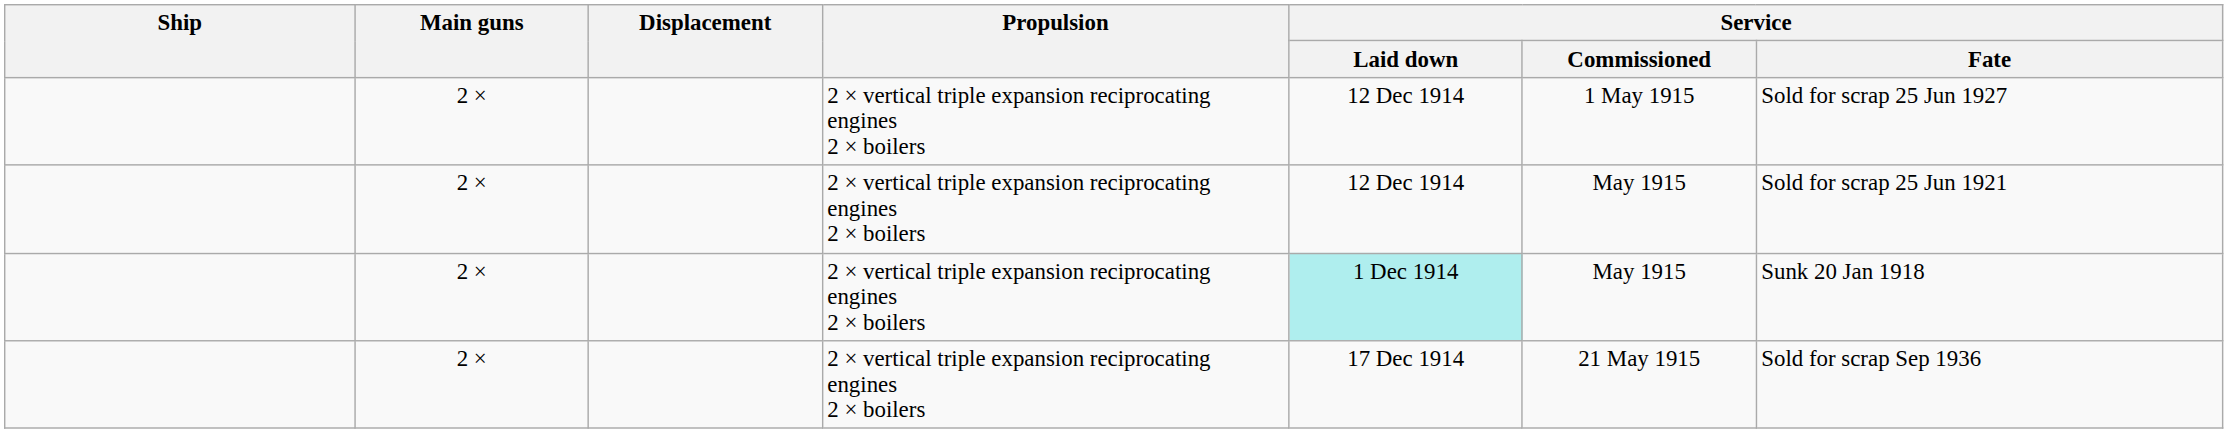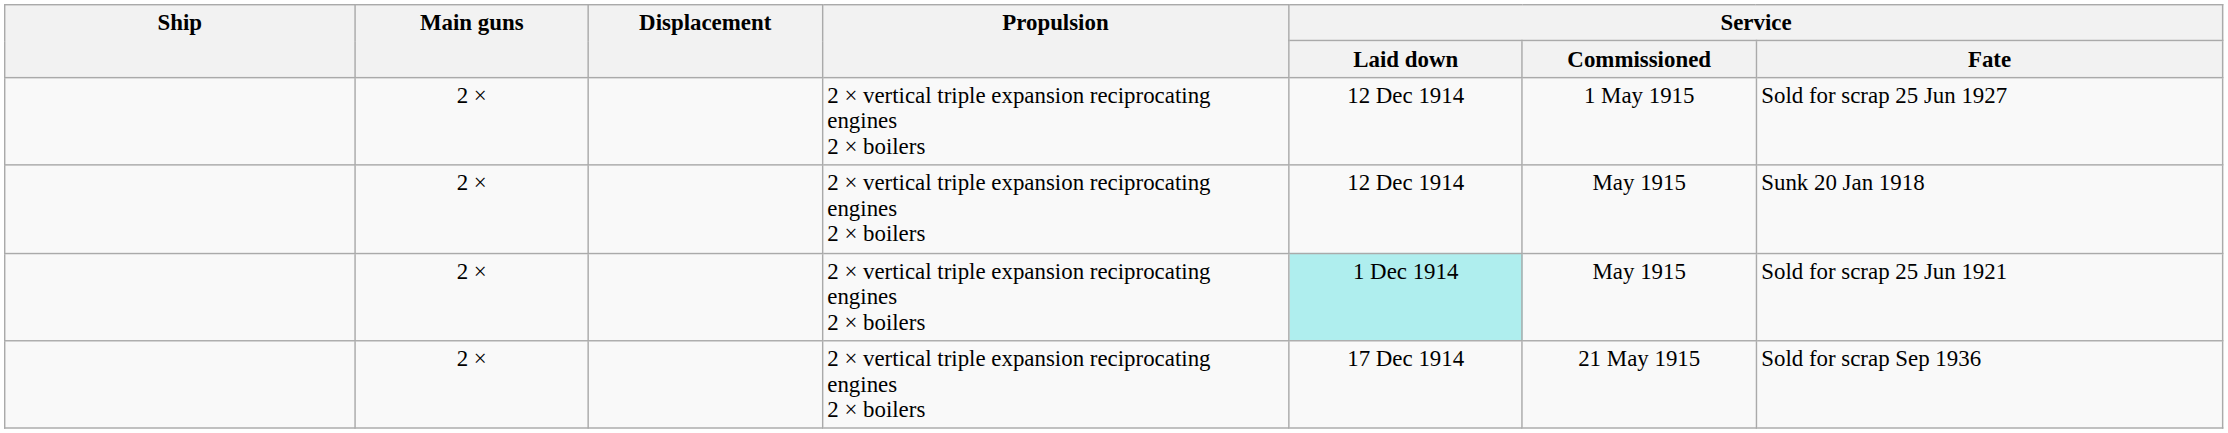(1884, 182) Sold for scrap 25 Jun 1921 -> (1843, 182) Sunk 20 Jan 1918
(1843, 270) Sunk 20 Jan 1918 -> (1884, 270) Sold for scrap 25 Jun 1921
